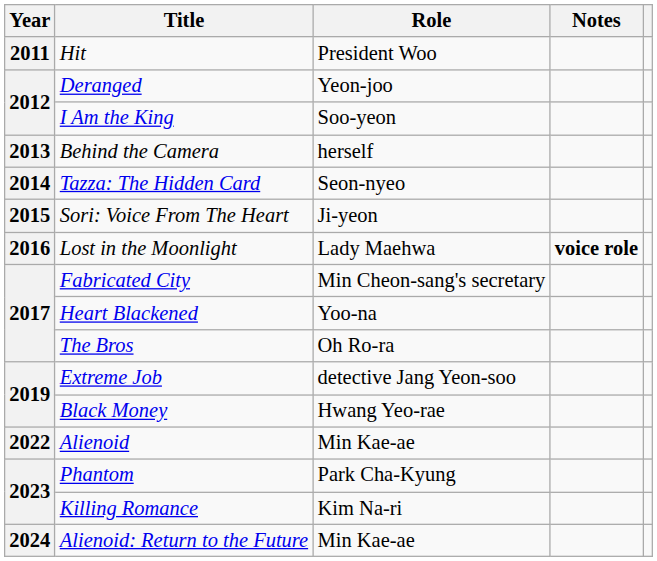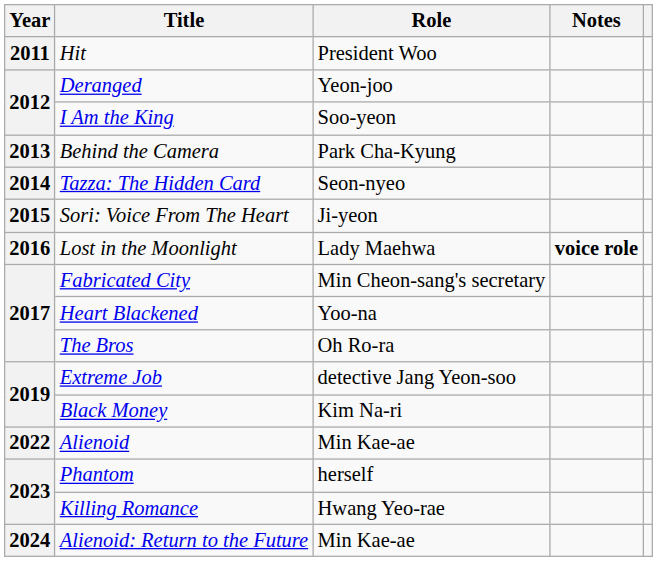(345, 150) herself -> (387, 150) Park Cha-Kyung
(381, 410) Hwang Yeo-rae -> (360, 410) Kim Na-ri
(387, 475) Park Cha-Kyung -> (345, 475) herself
(360, 507) Kim Na-ri -> (381, 507) Hwang Yeo-rae
